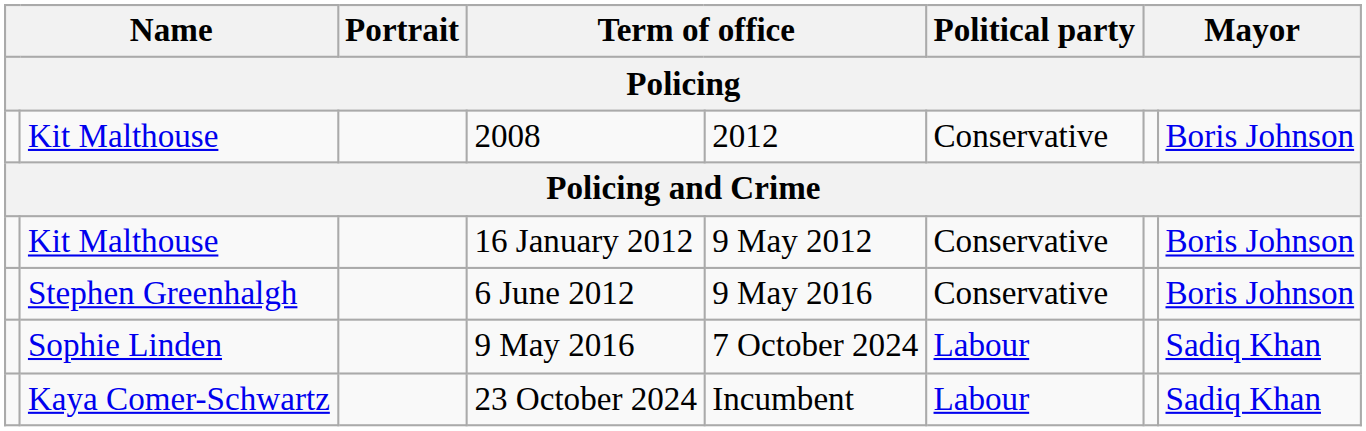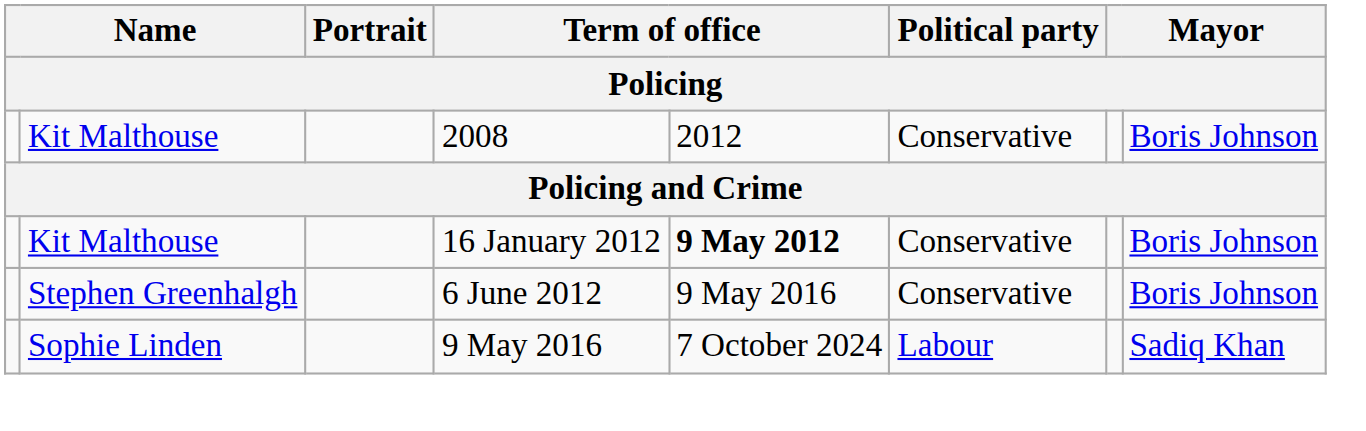(792, 240) normal -> (758, 240) bold
- row: (586, 398)
